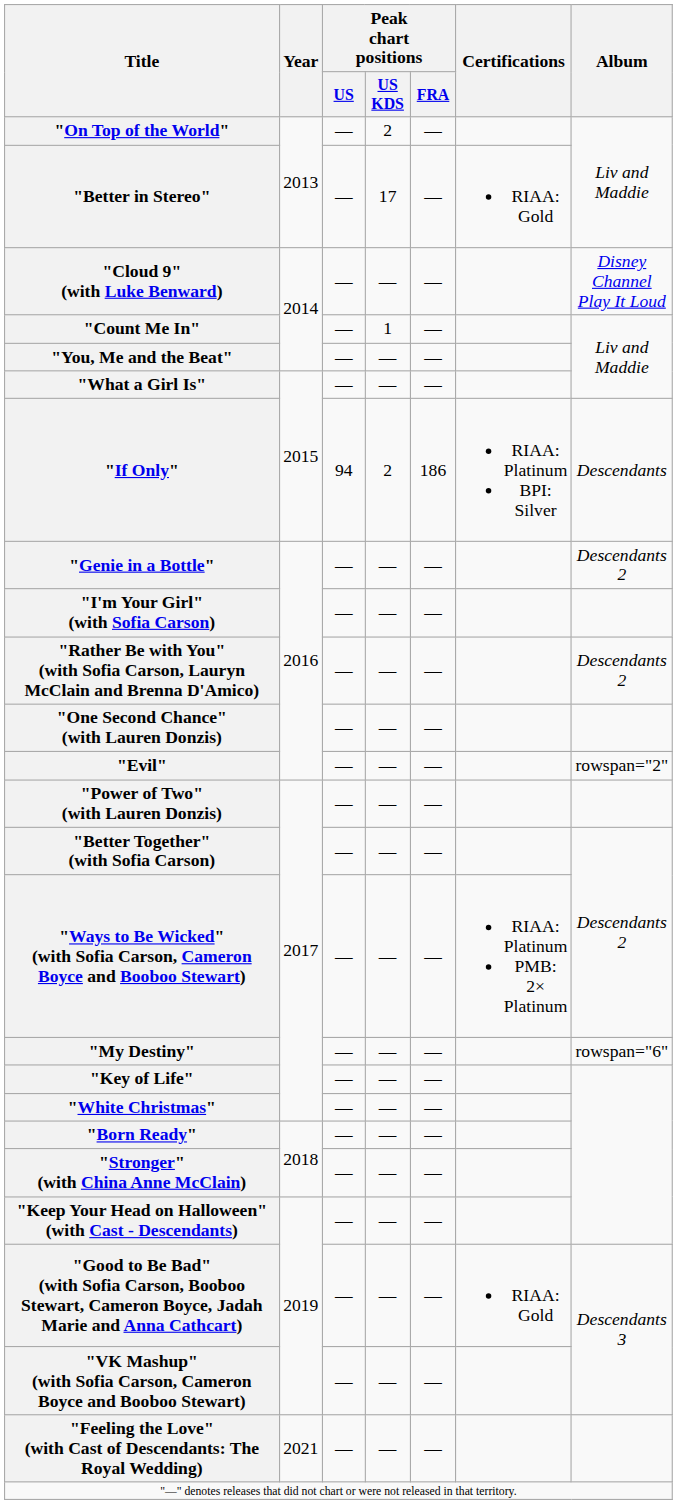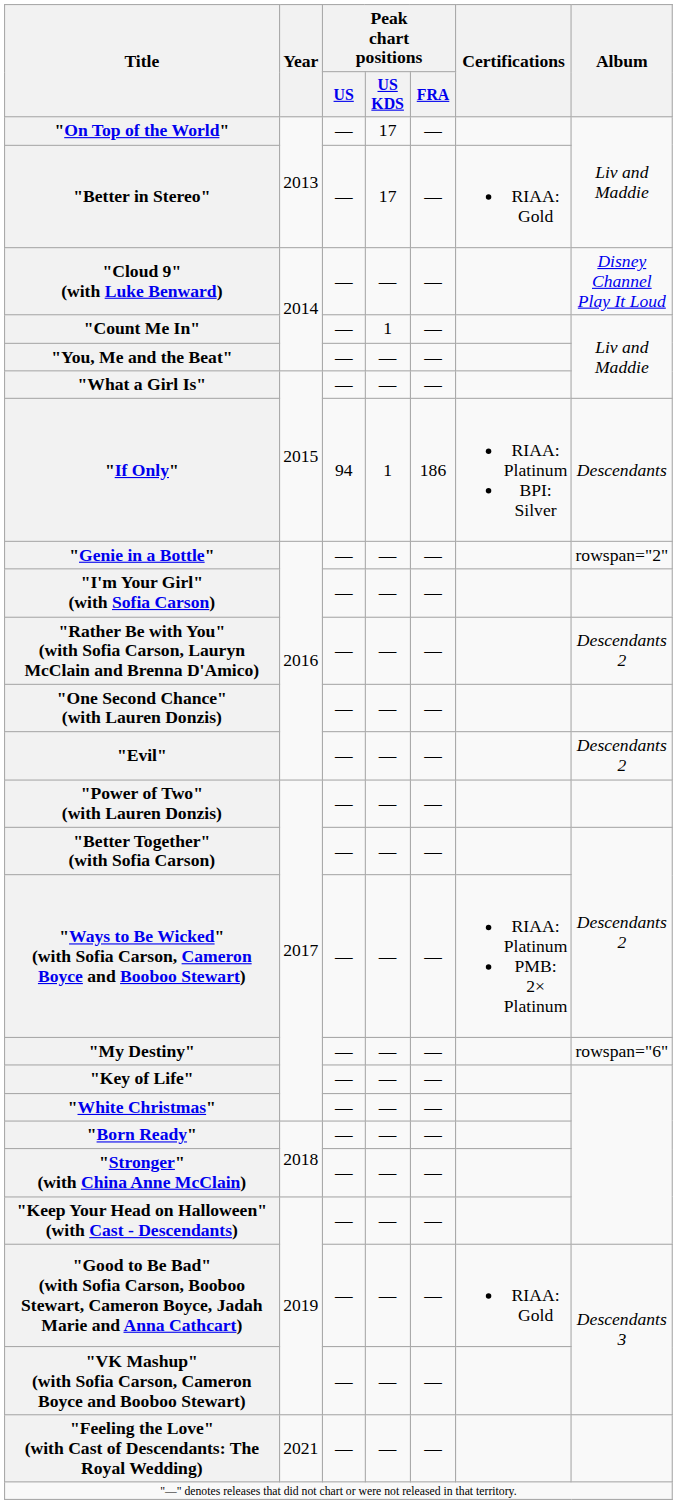(388, 130) 2 -> (388, 130) 17
(388, 469) 2 -> (388, 469) 1
(622, 564) Descendants 2 -> (622, 554) rowspan="2"
(622, 765) rowspan="2" -> (622, 755) Descendants 2
